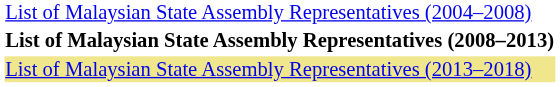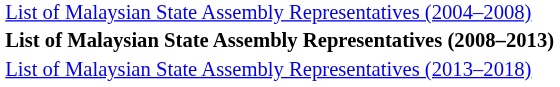(268, 69) khaki background -> (268, 69) no background
